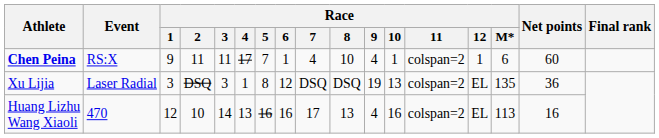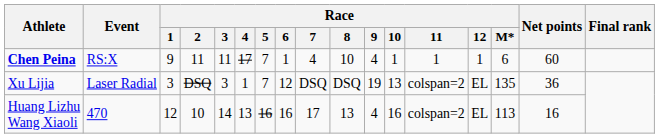(436, 60) colspan=2 -> (436, 60) 1
(265, 83) 8 -> (265, 83) 7
